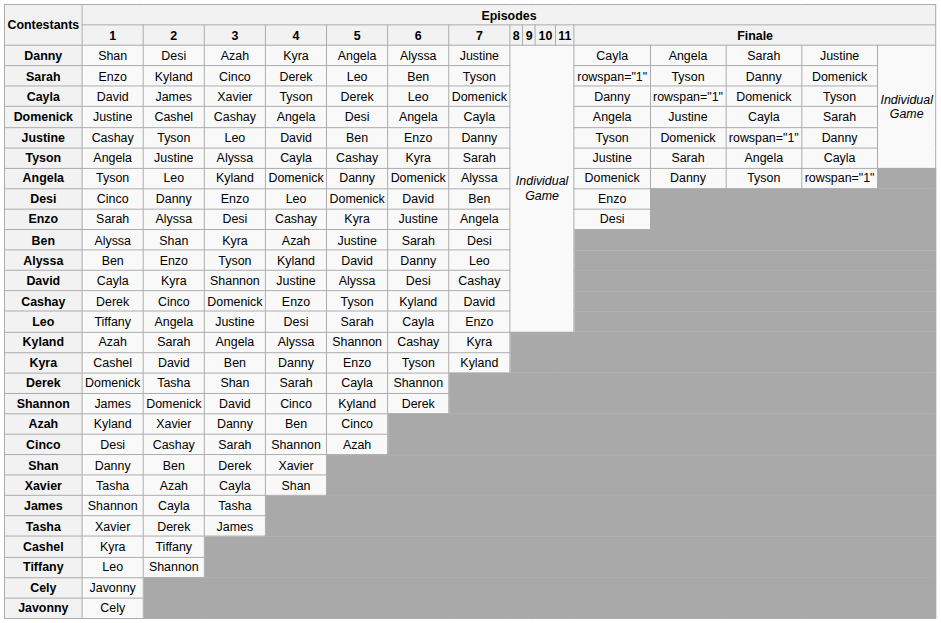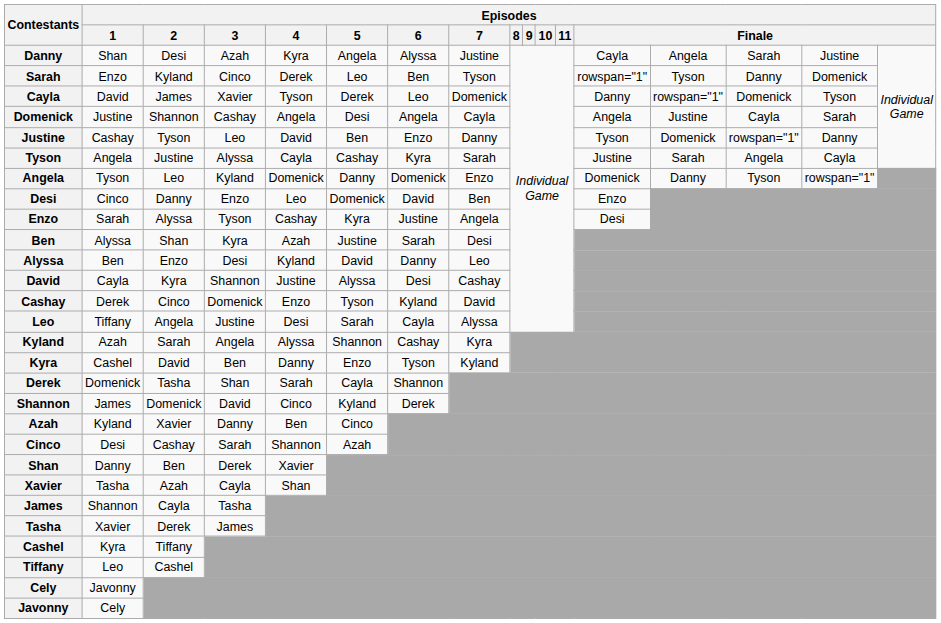(174, 117) Cashel -> (174, 117) Shannon
(479, 178) Alyssa -> (479, 178) Enzo
(235, 219) Desi -> (235, 219) Tyson
(235, 260) Tyson -> (235, 260) Desi
(479, 321) Enzo -> (479, 321) Alyssa
(174, 567) Shannon -> (174, 567) Cashel
